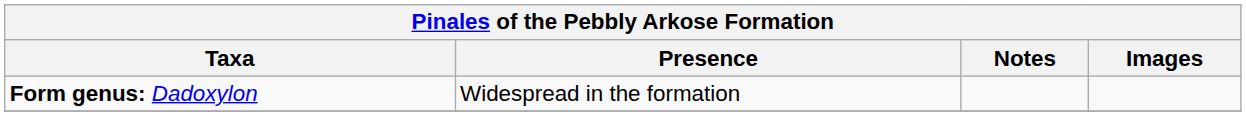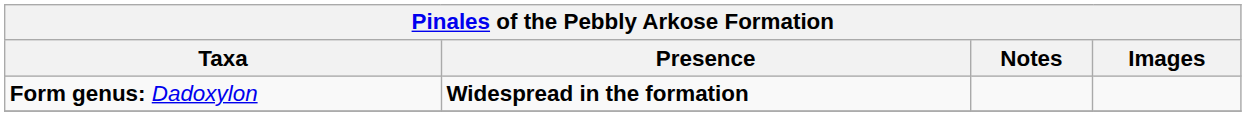(600, 93) normal -> (598, 93) bold
